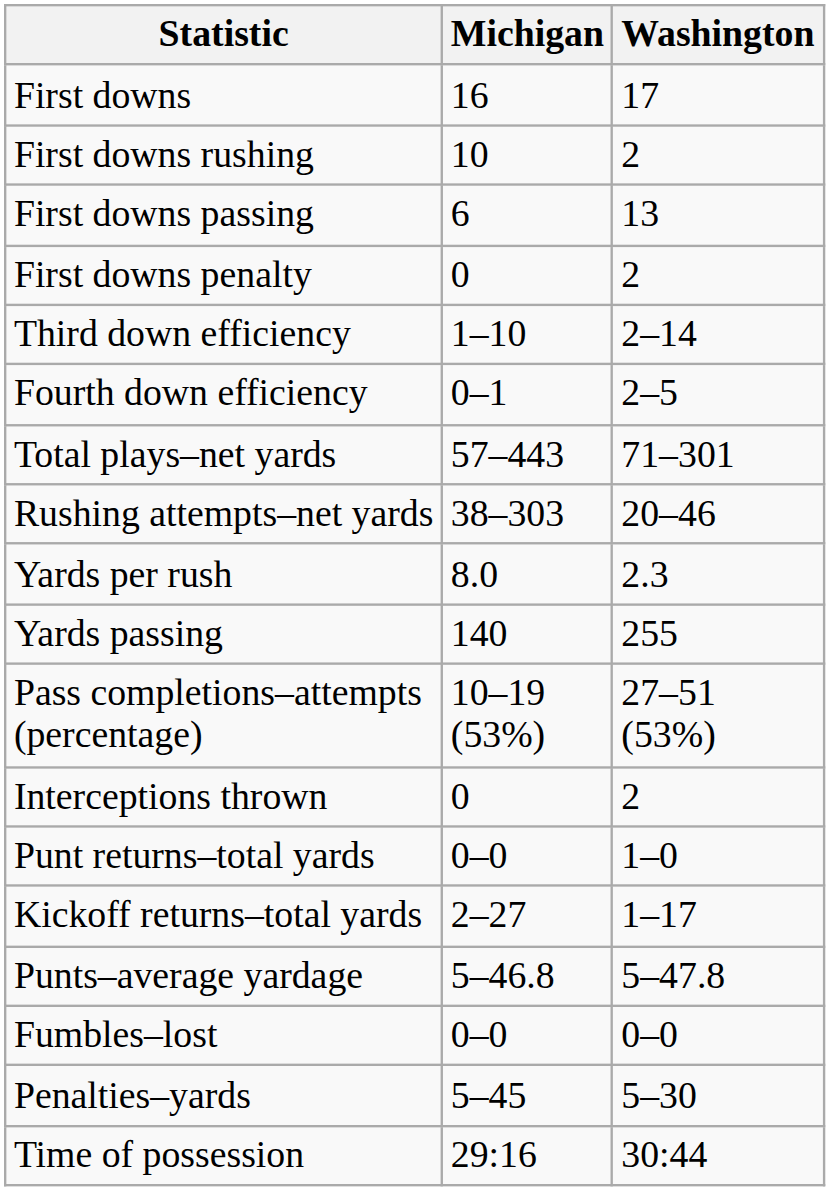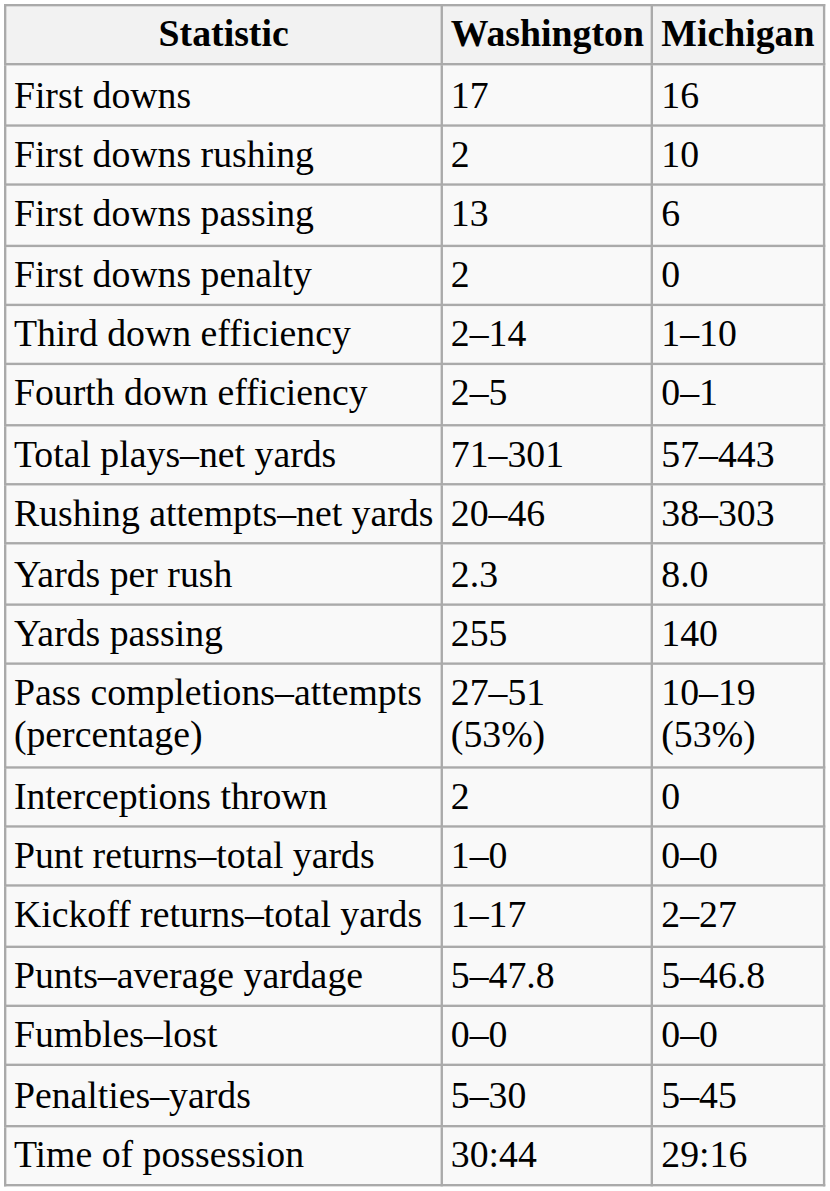columns swapped: (718, 34) <-> (527, 34)
